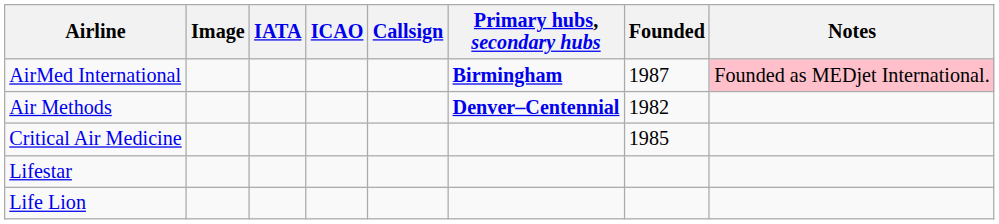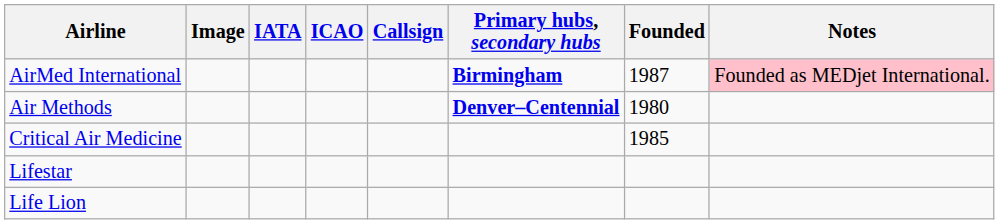(649, 107) 1982 -> (649, 107) 1980
